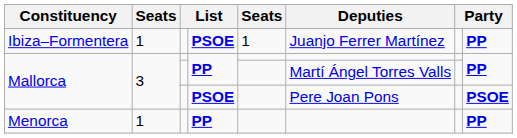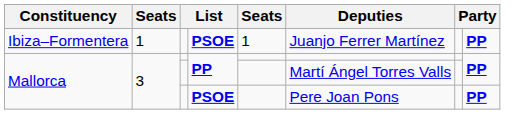(488, 96) PSOE -> (476, 96) PP
- row: (38, 121)
